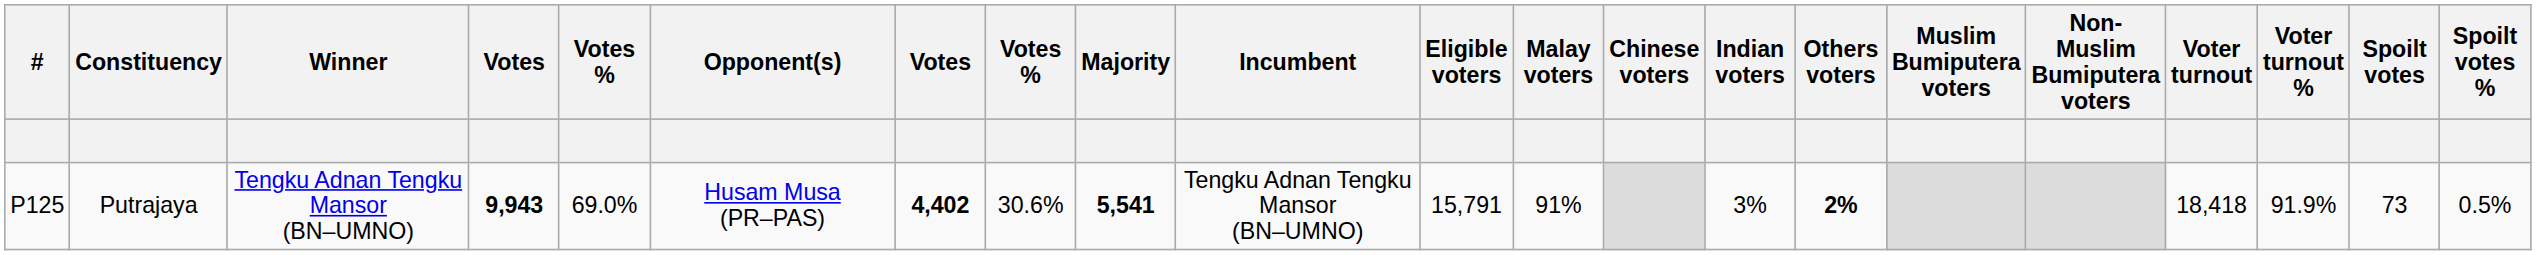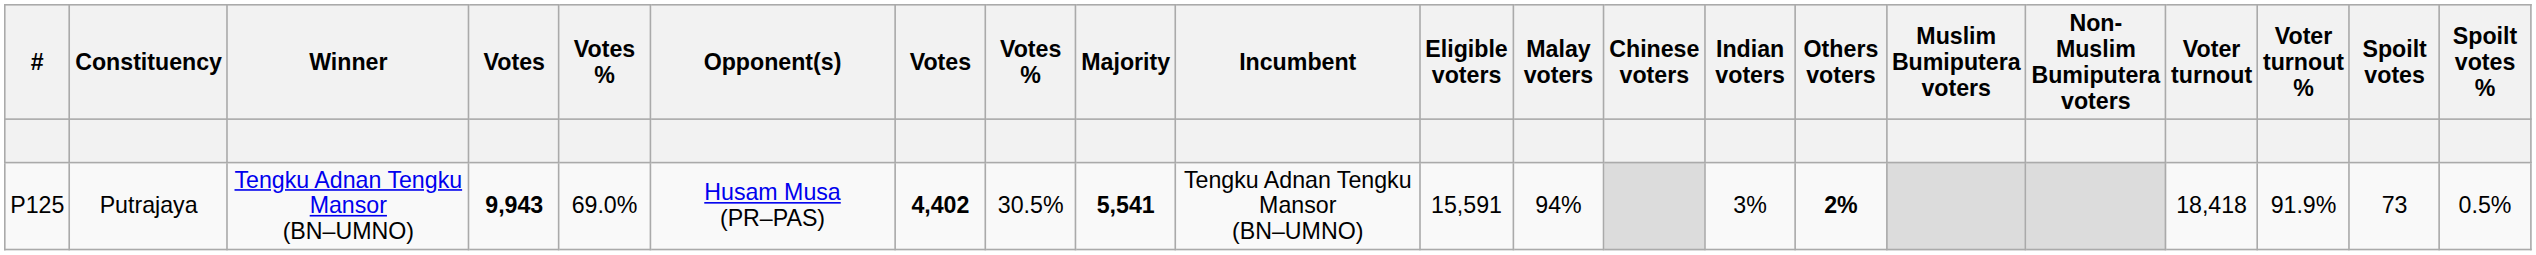(1031, 206) 30.6% -> (1031, 206) 30.5%
(1467, 206) 15,791 -> (1467, 206) 15,591
(1558, 206) 91% -> (1558, 206) 94%
